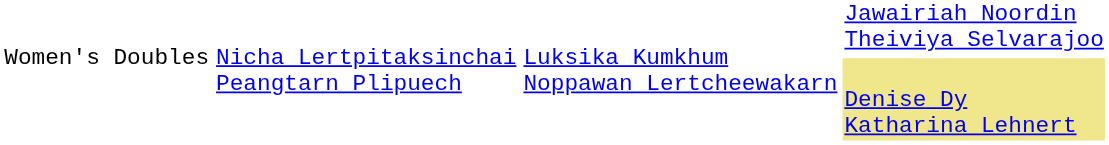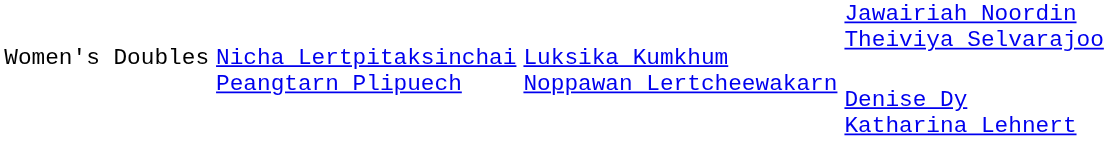(960, 112) khaki background -> (960, 112) no background
